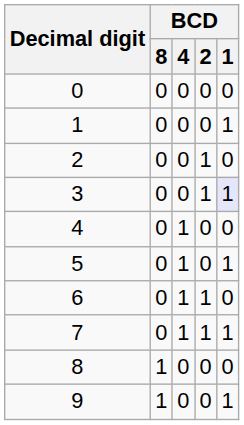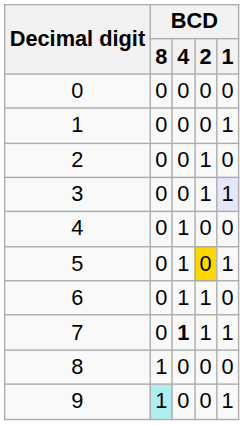(205, 263) no background -> (205, 263) gold background
(183, 332) normal -> (183, 332) bold
(161, 401) no background -> (161, 401) paleturquoise background
